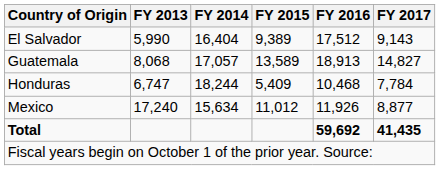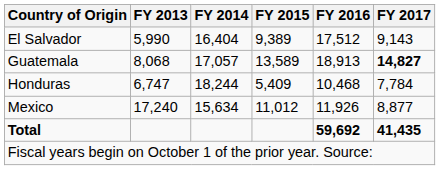(399, 61) normal -> (399, 61) bold
